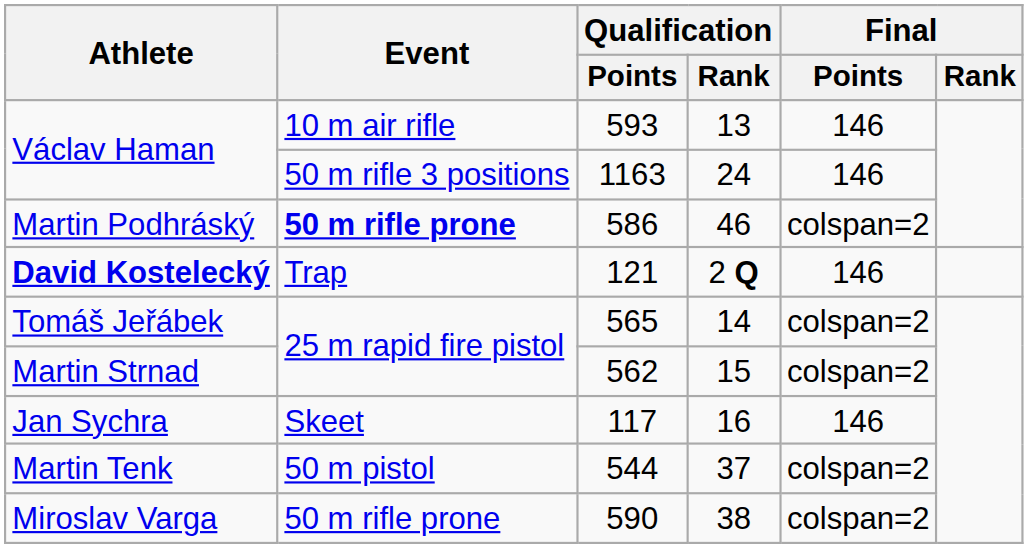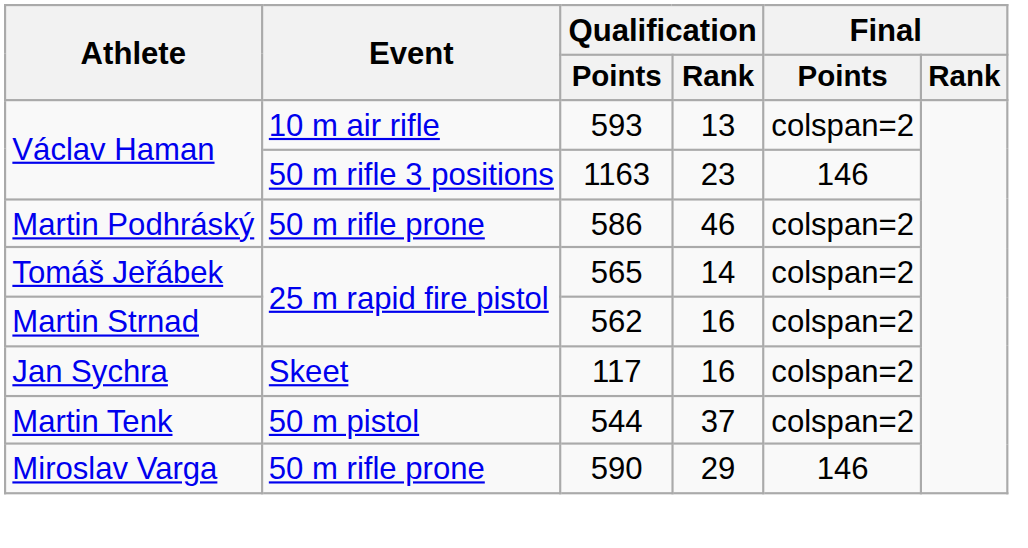(858, 126) 146 -> (843, 126) colspan=2
(734, 175) 24 -> (718, 175) 23
(400, 224) bold -> (377, 224) normal
- row: (632, 273)
(734, 371) 15 -> (718, 322) 16
(858, 420) 146 -> (843, 371) colspan=2
(734, 519) 38 -> (718, 470) 29
(858, 519) colspan=2 -> (843, 470) 146
